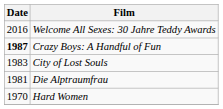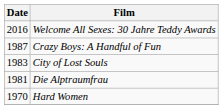(17, 46) bold -> (17, 46) normal
